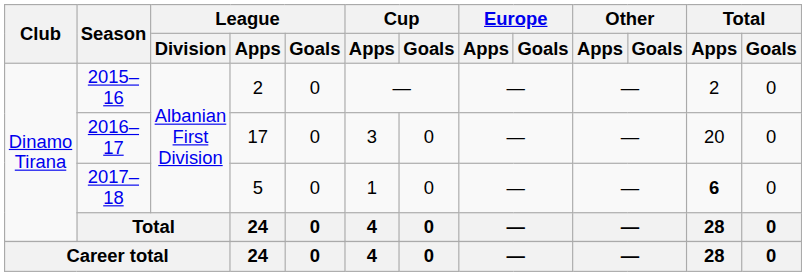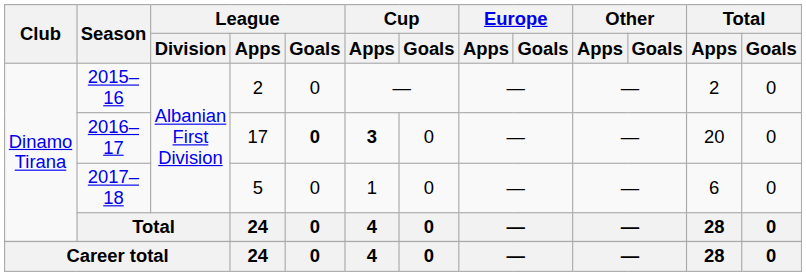(315, 137) normal -> (315, 137) bold
(372, 137) normal -> (372, 137) bold
(714, 187) bold -> (714, 187) normal
